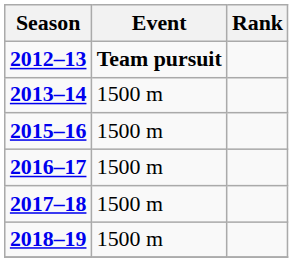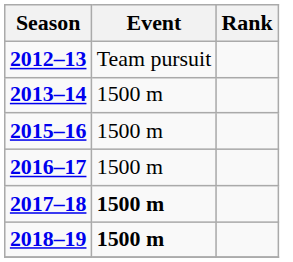(159, 59) bold -> (154, 59) normal
(130, 203) normal -> (130, 203) bold
(130, 239) normal -> (130, 239) bold
